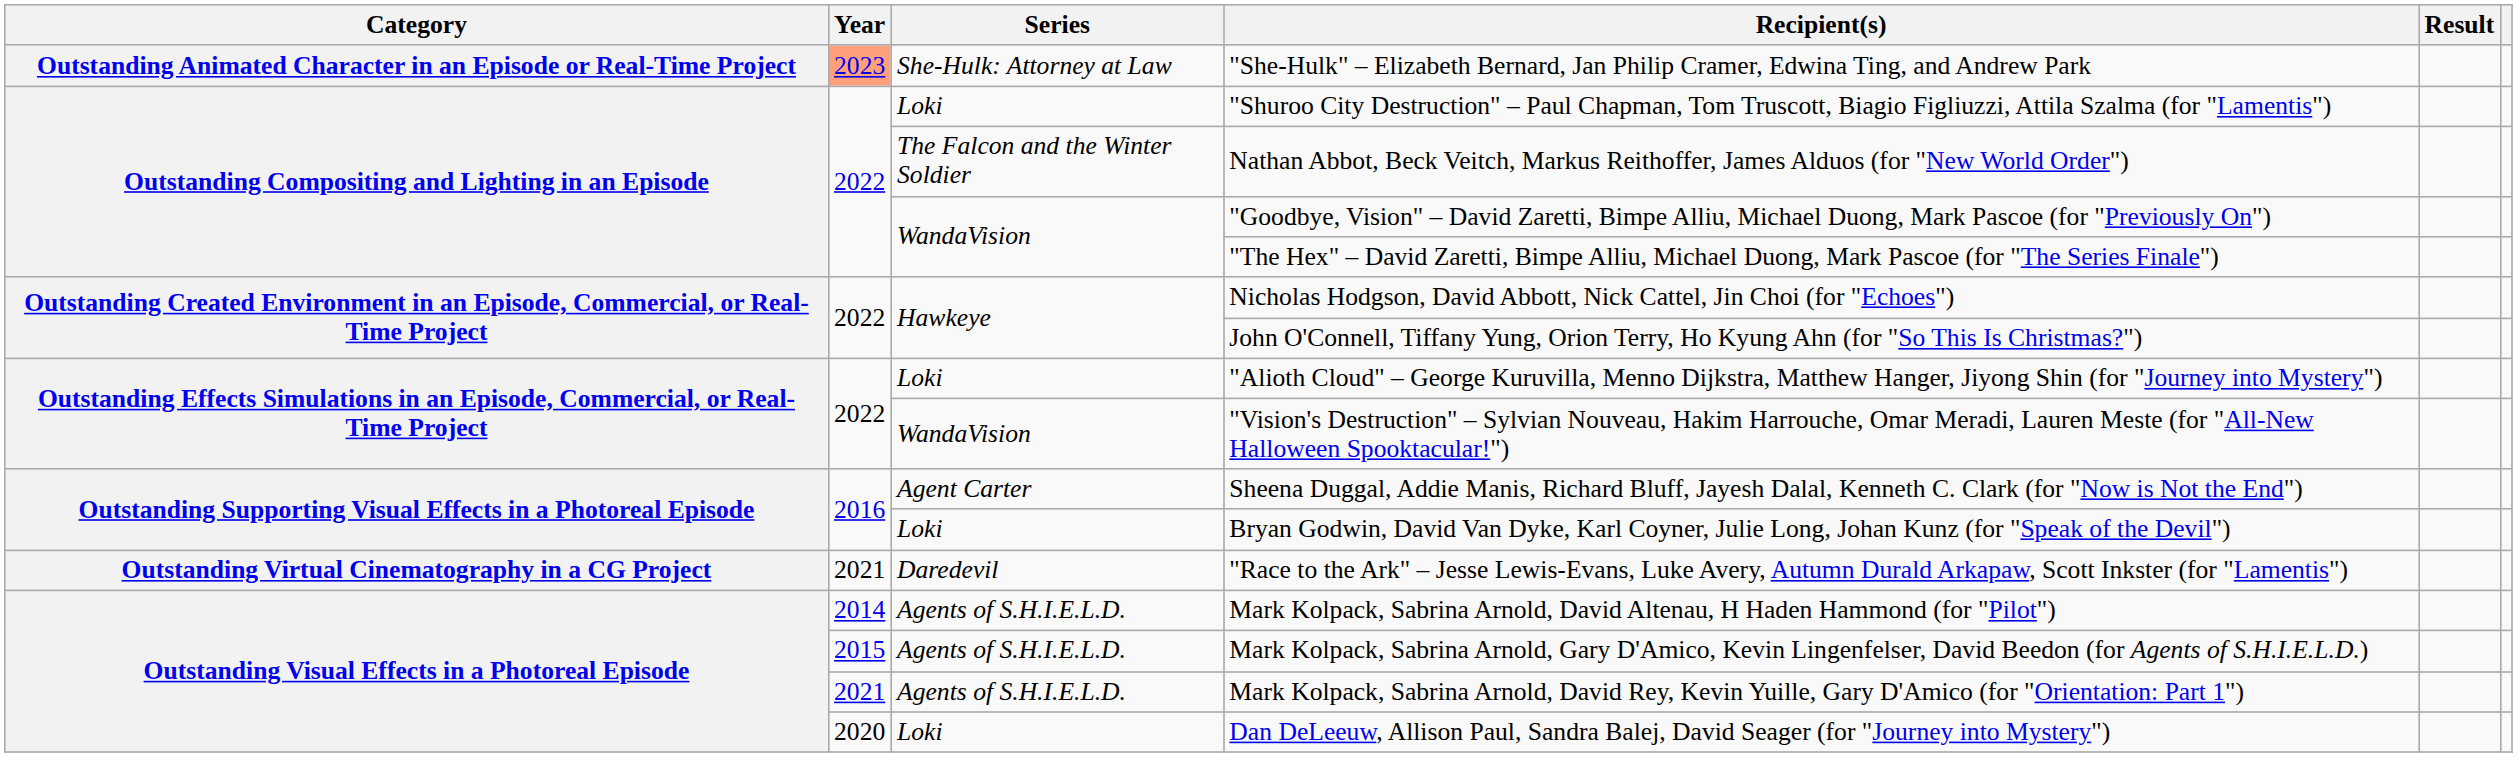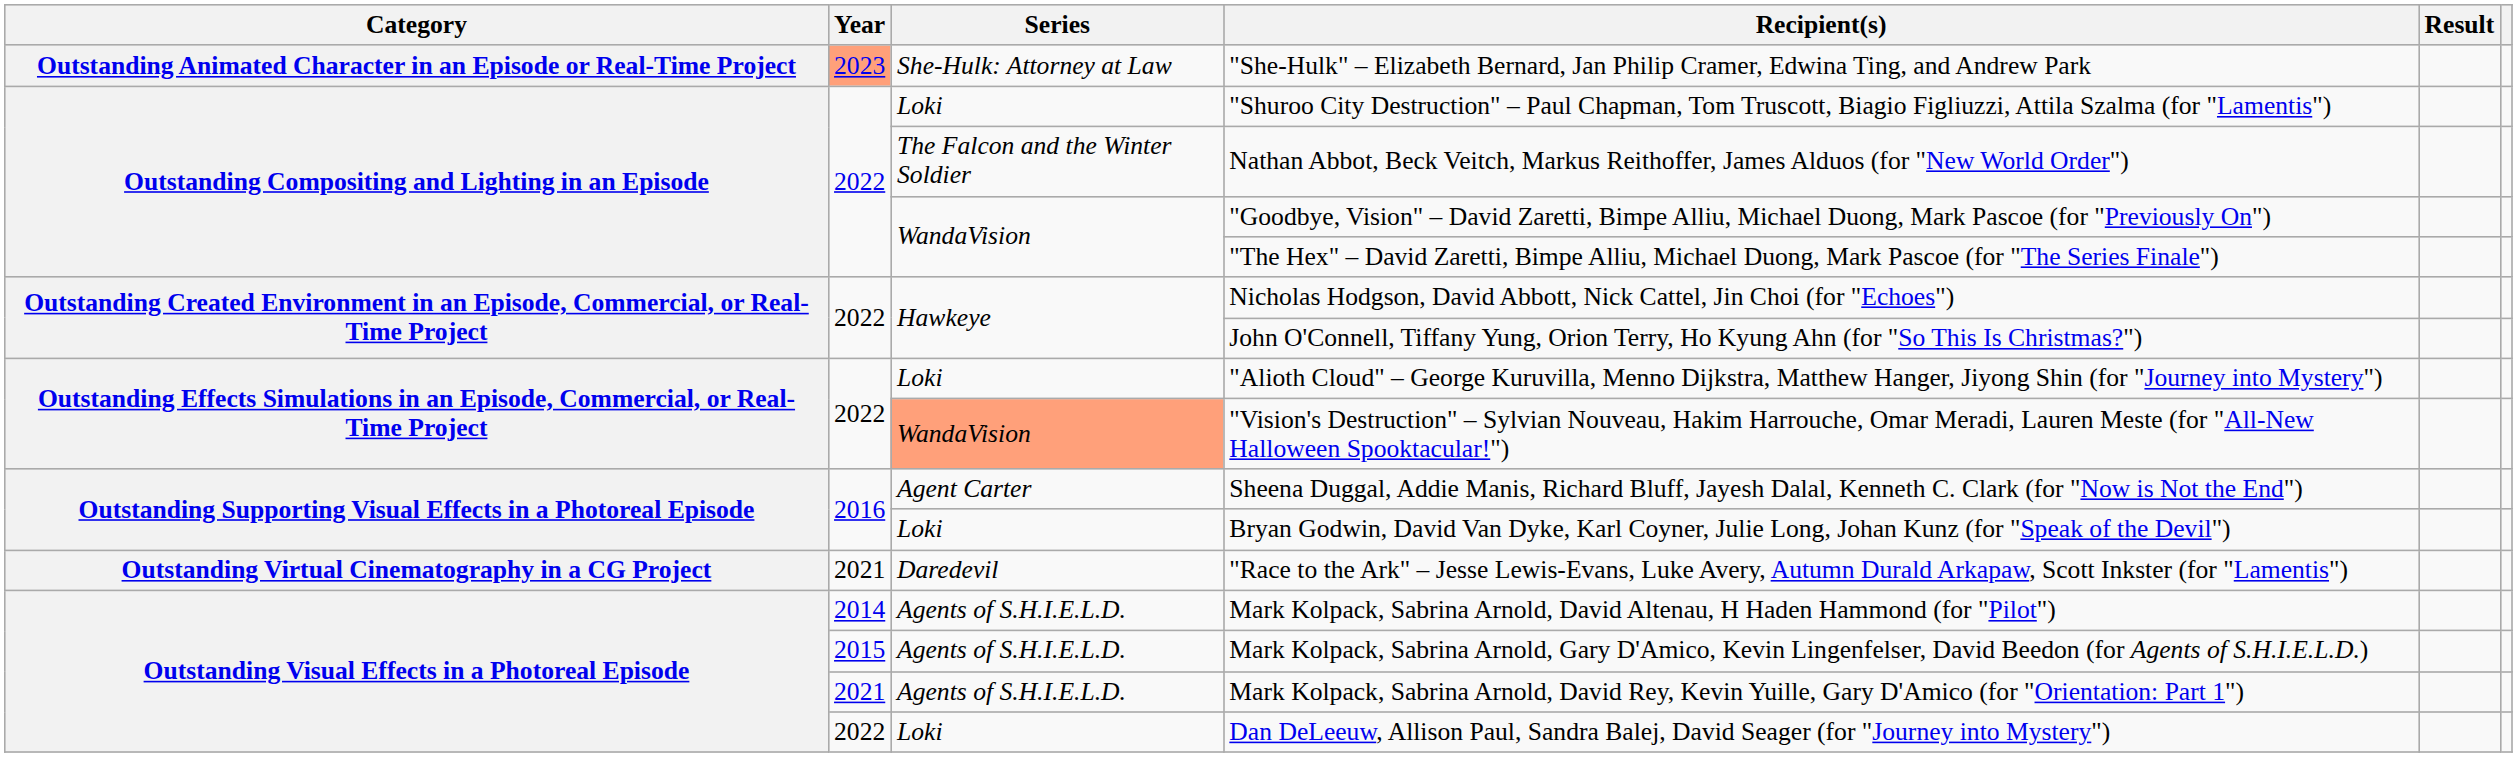(964, 433) no background -> (964, 433) lightsalmon background
(860, 732) 2020 -> (860, 732) 2022
